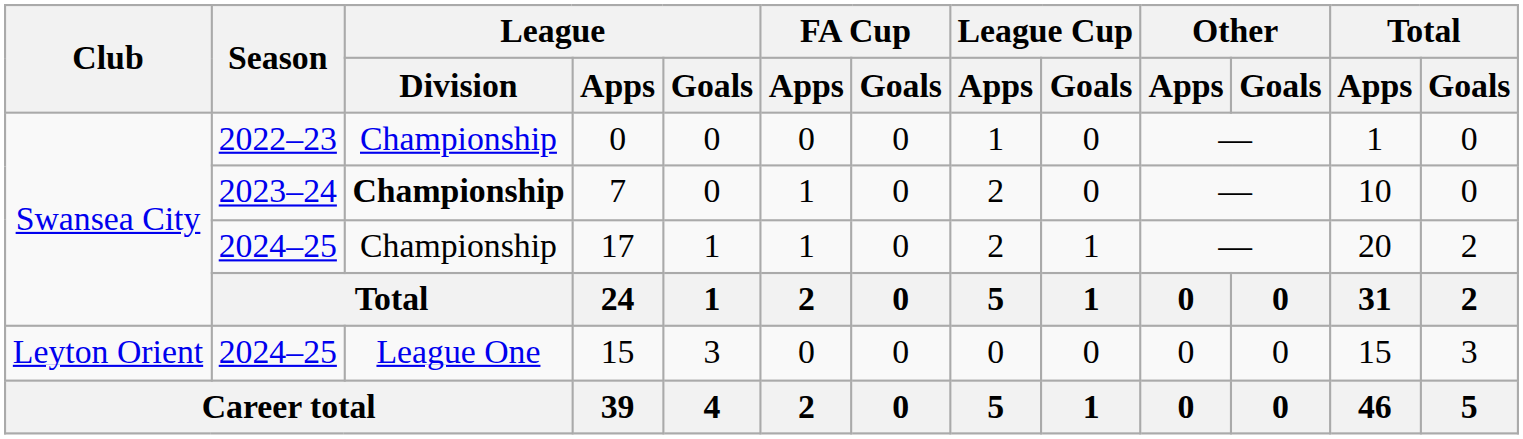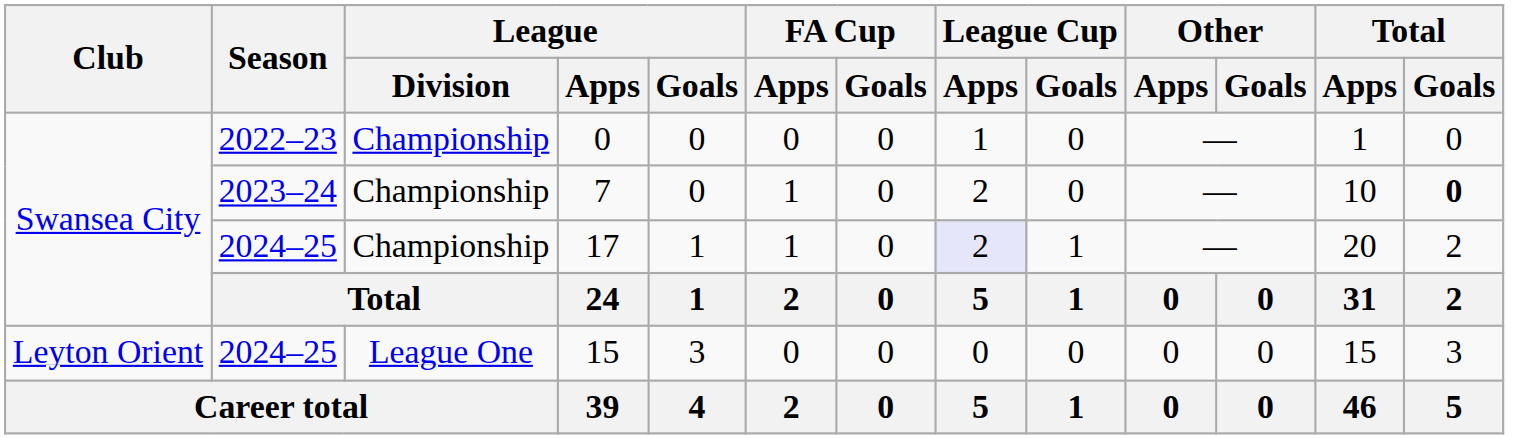(458, 191) bold -> (451, 191) normal
(1469, 191) normal -> (1454, 191) bold
(996, 245) no background -> (981, 245) lavender background
